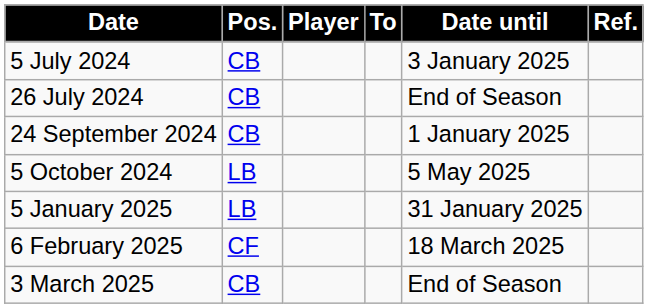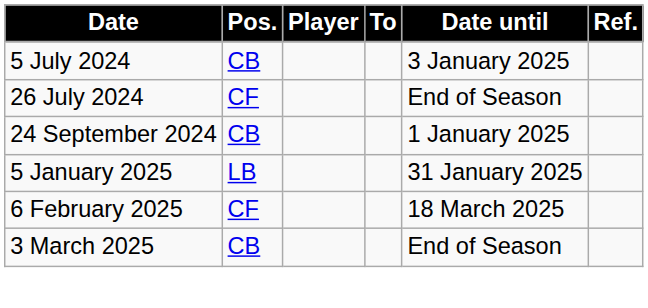(244, 97) CB -> (243, 97) CF
- row: (91, 172)
